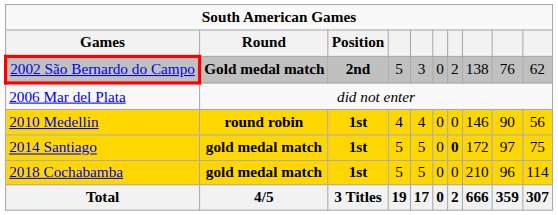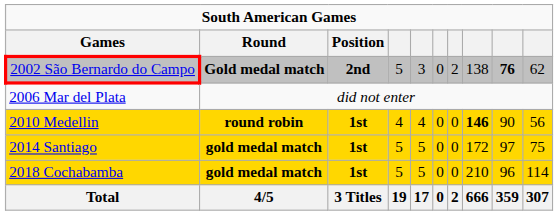(507, 69) normal -> (507, 69) bold
(477, 122) normal -> (477, 122) bold
(455, 147) bold -> (455, 147) normal
